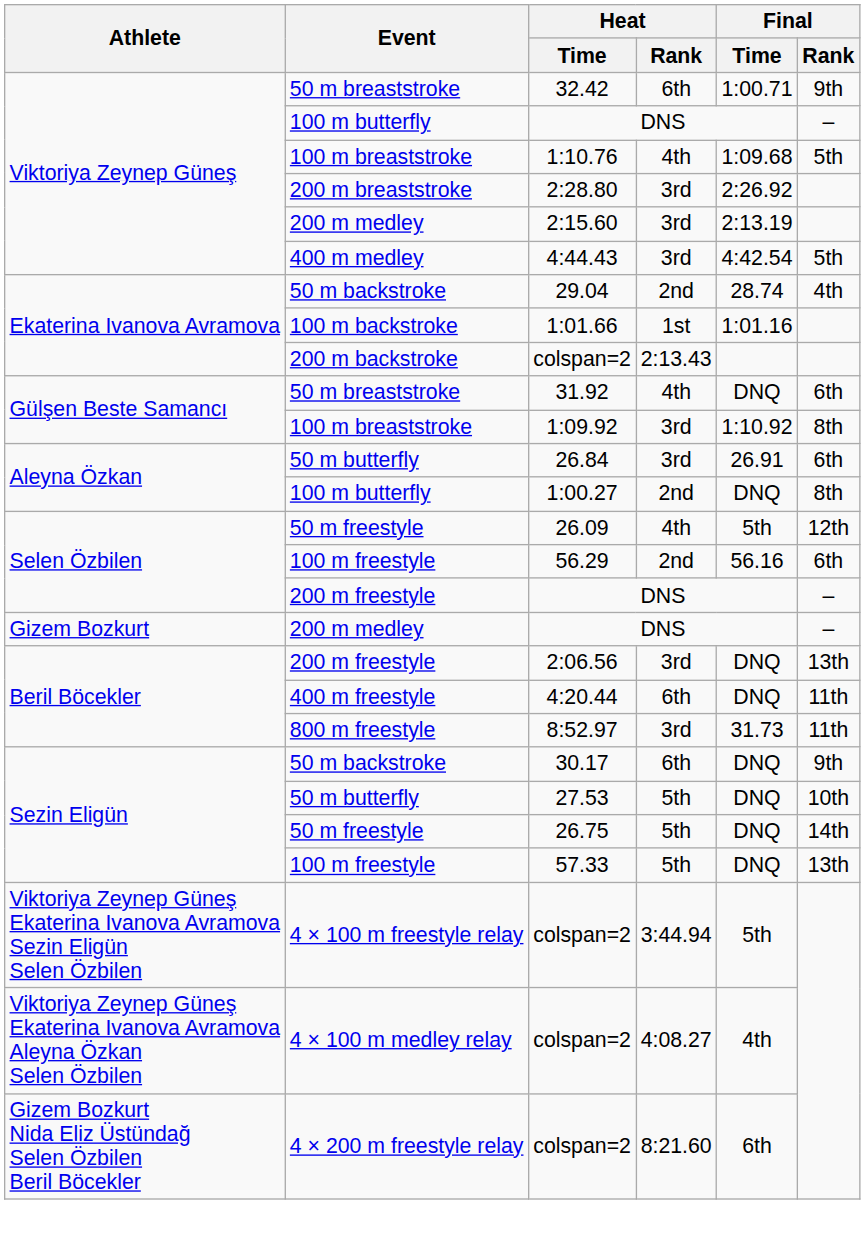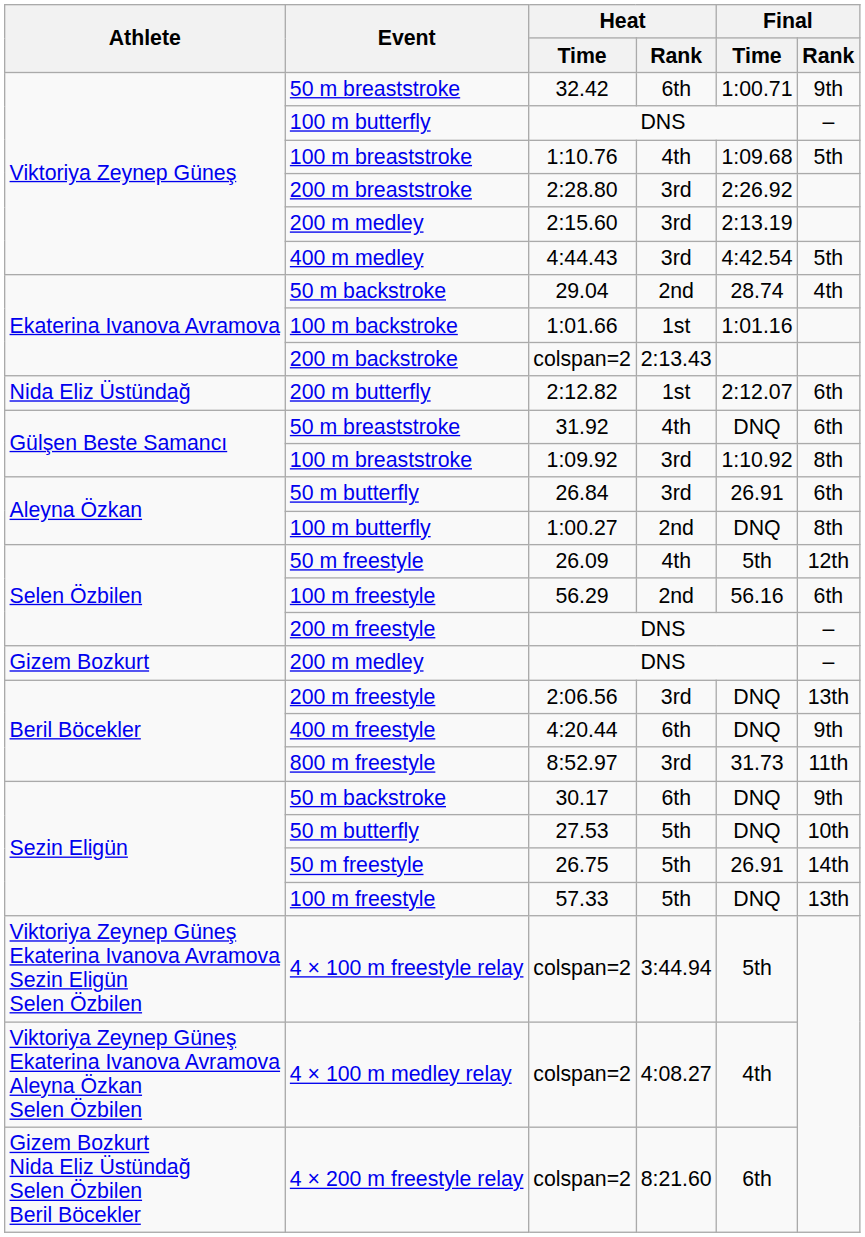+ row: (360, 392)
(828, 696) 11th -> (828, 730) 9th
(757, 831) DNQ -> (757, 865) 26.91
